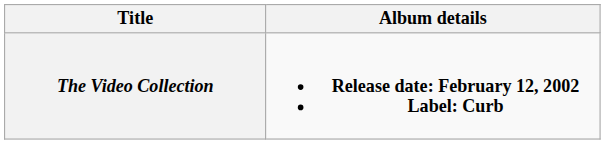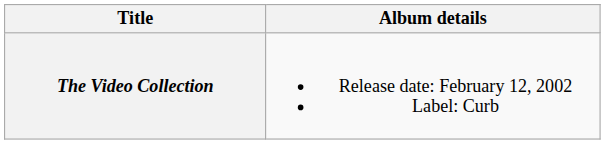(433, 96) bold -> (433, 96) normal
